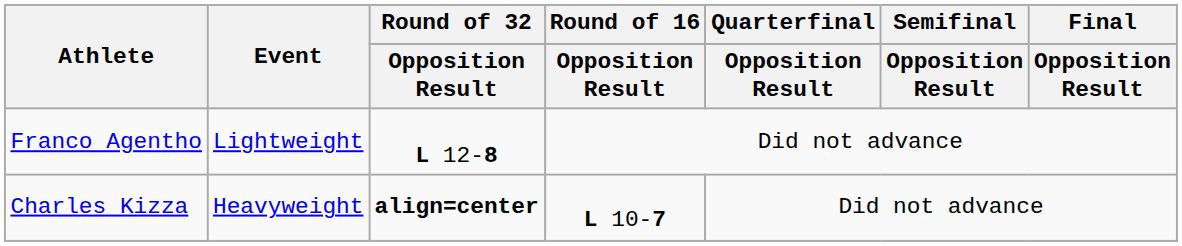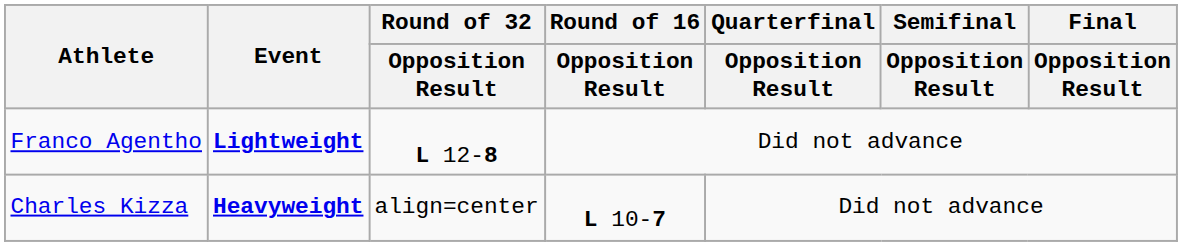(288, 141) normal -> (288, 141) bold
(288, 207) normal -> (288, 207) bold
(457, 207) bold -> (457, 207) normal
